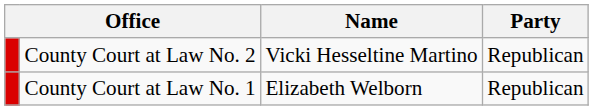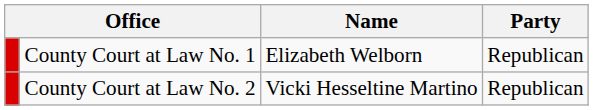rows swapped: (140, 88) <-> (140, 54)
